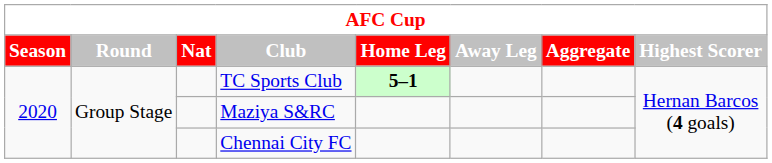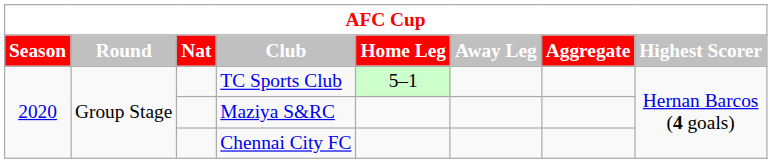(403, 81) bold -> (403, 81) normal
